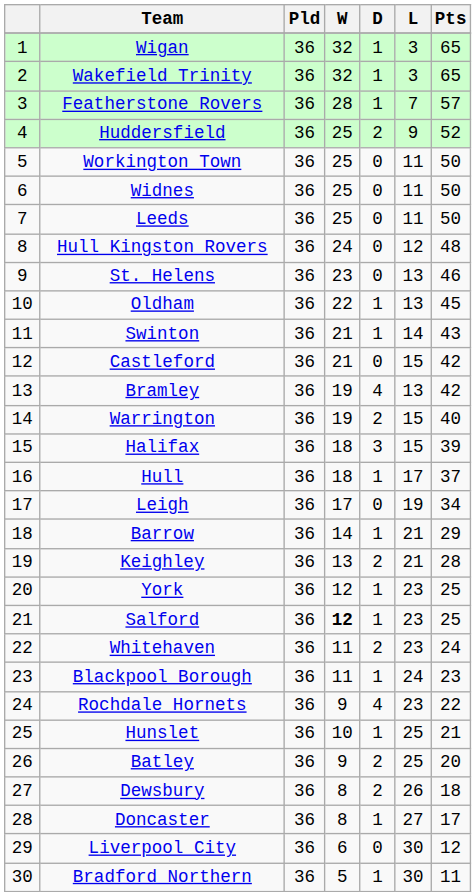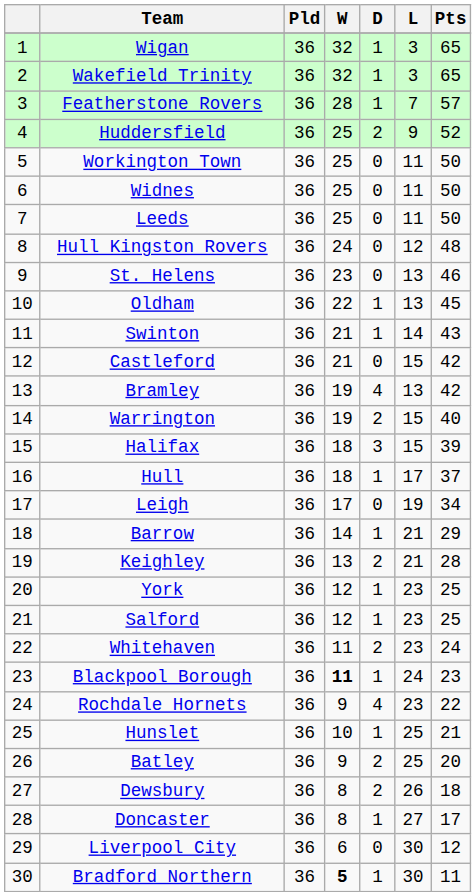(342, 620) bold -> (342, 620) normal
(342, 677) normal -> (342, 677) bold
(342, 877) normal -> (342, 877) bold
